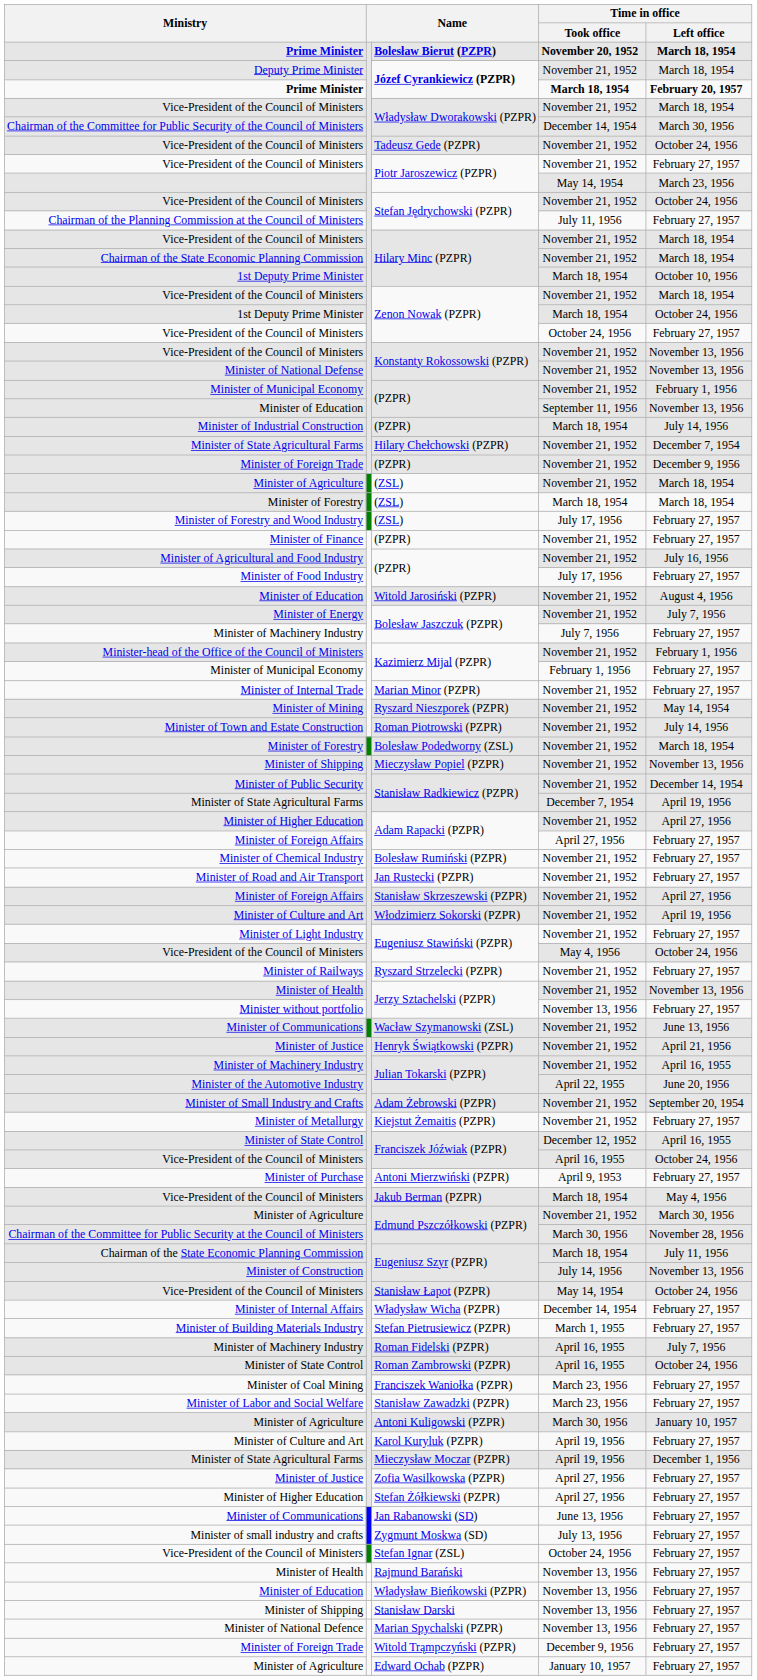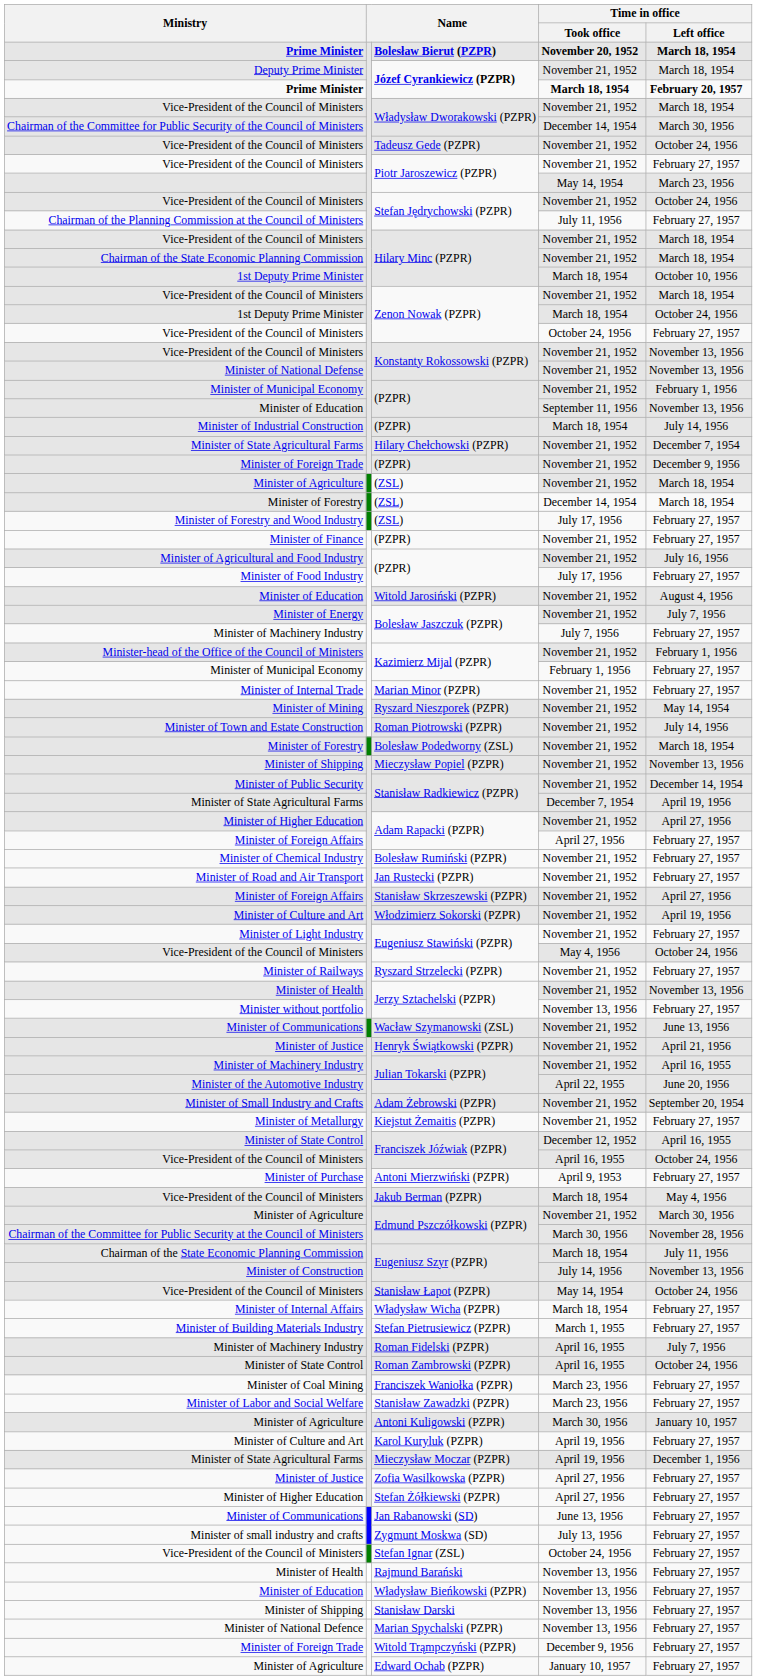(590, 502) March 18, 1954 -> (590, 502) December 14, 1954
(590, 1309) December 14, 1954 -> (590, 1309) March 18, 1954
